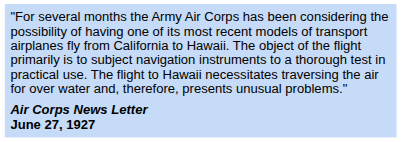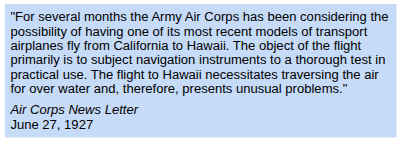(79, 117) bold -> (74, 117) normal
